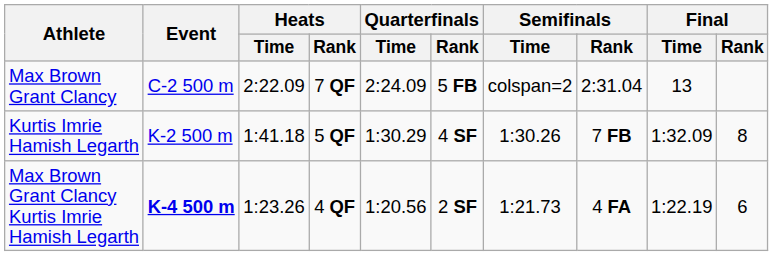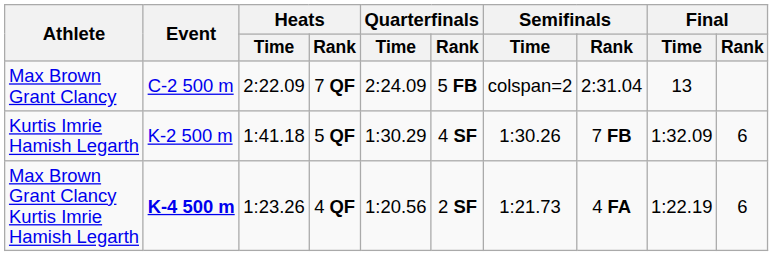(742, 136) 8 -> (742, 136) 6
